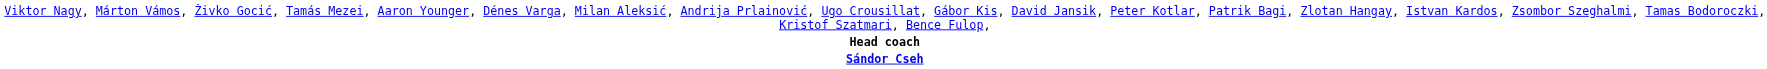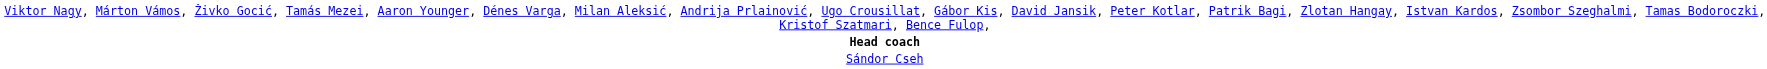(885, 59) bold -> (885, 59) normal
